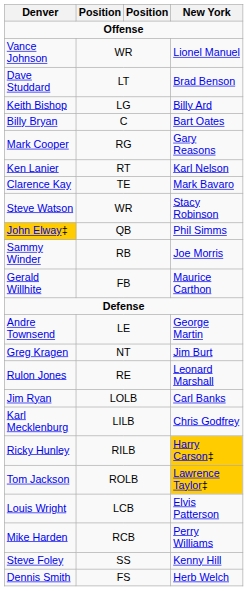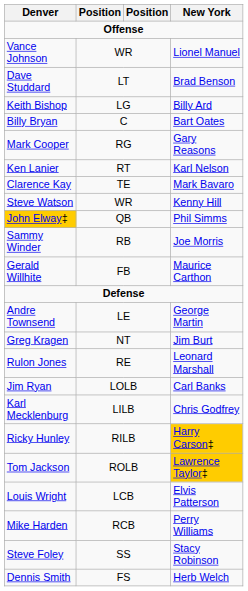(196, 208) Stacy Robinson -> (197, 202) Kenny Hill
(197, 560) Kenny Hill -> (196, 554) Stacy Robinson
